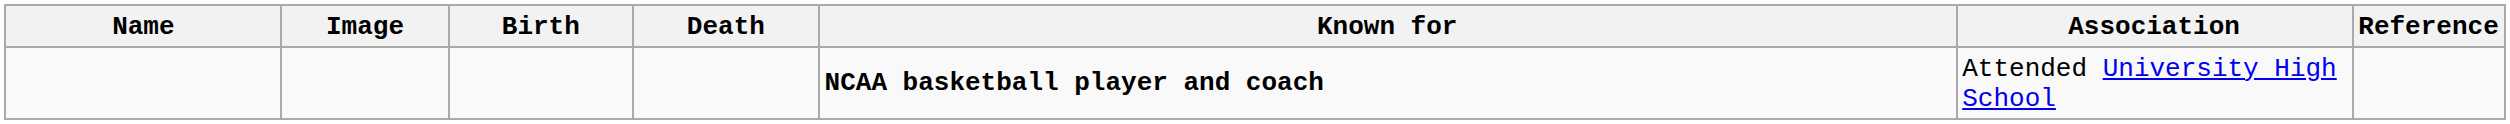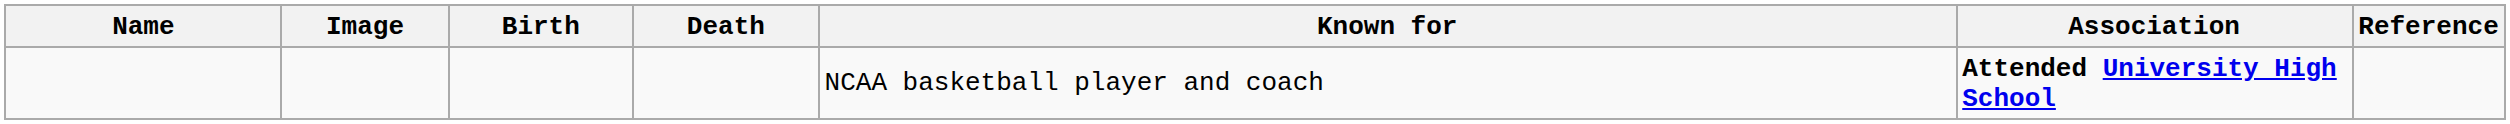(1074, 84) bold -> (1074, 84) normal
(2150, 84) normal -> (2150, 84) bold
